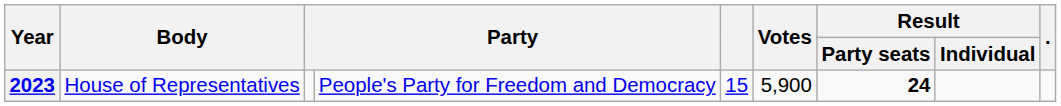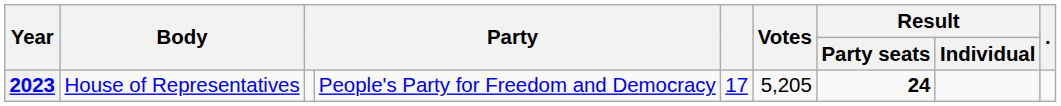(737, 86) 15 -> (737, 86) 17
(786, 86) 5,900 -> (786, 86) 5,205
